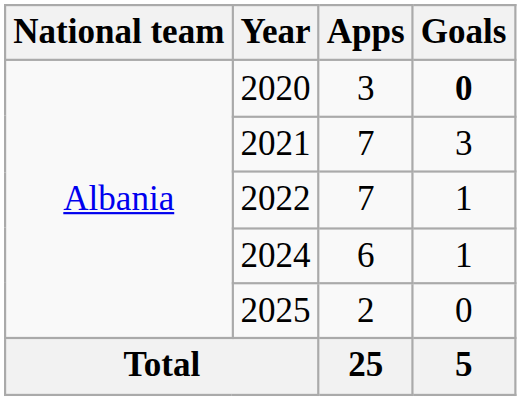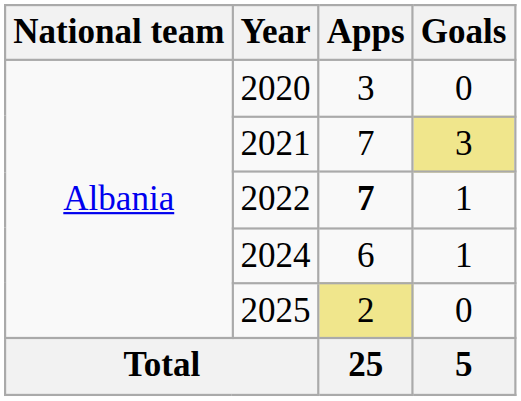(464, 87) bold -> (464, 87) normal
(464, 143) no background -> (464, 143) khaki background
(366, 198) normal -> (366, 198) bold
(366, 310) no background -> (366, 310) khaki background
